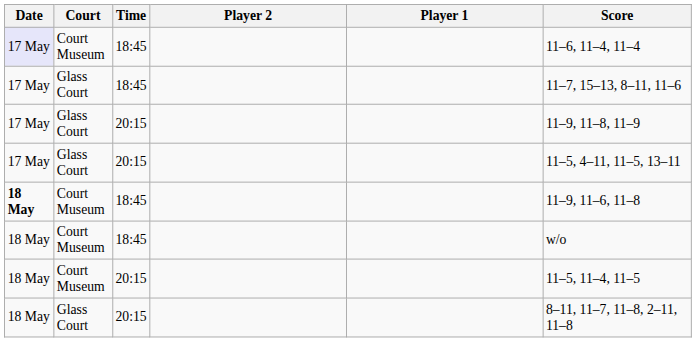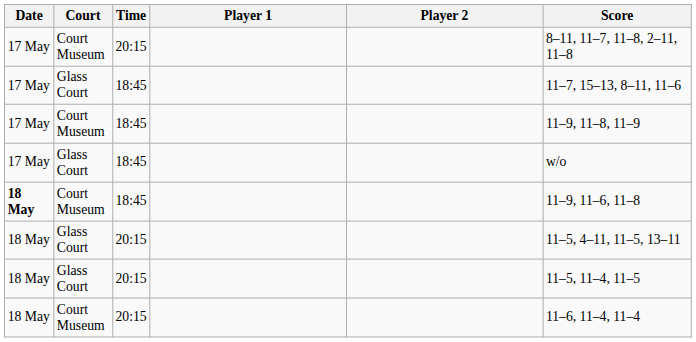columns swapped: (444, 16) <-> (248, 16)
(29, 46) lavender background -> (29, 46) no background
(131, 46) 18:45 -> (131, 46) 20:15
(593, 46) 11–6, 11–4, 11–4 -> (612, 46) 8–11, 11–7, 11–8, 2–11, 11–8
(72, 124) Glass Court -> (81, 124) Court Museum
(131, 124) 20:15 -> (131, 124) 18:45
(131, 162) 20:15 -> (131, 162) 18:45
(613, 162) 11–5, 4–11, 11–5, 13–11 -> (556, 162) w/o
(81, 240) Court Museum -> (72, 240) Glass Court
(131, 240) 18:45 -> (131, 240) 20:15
(556, 240) w/o -> (613, 240) 11–5, 4–11, 11–5, 13–11
(81, 279) Court Museum -> (72, 279) Glass Court
(72, 317) Glass Court -> (81, 317) Court Museum
(612, 317) 8–11, 11–7, 11–8, 2–11, 11–8 -> (593, 317) 11–6, 11–4, 11–4
